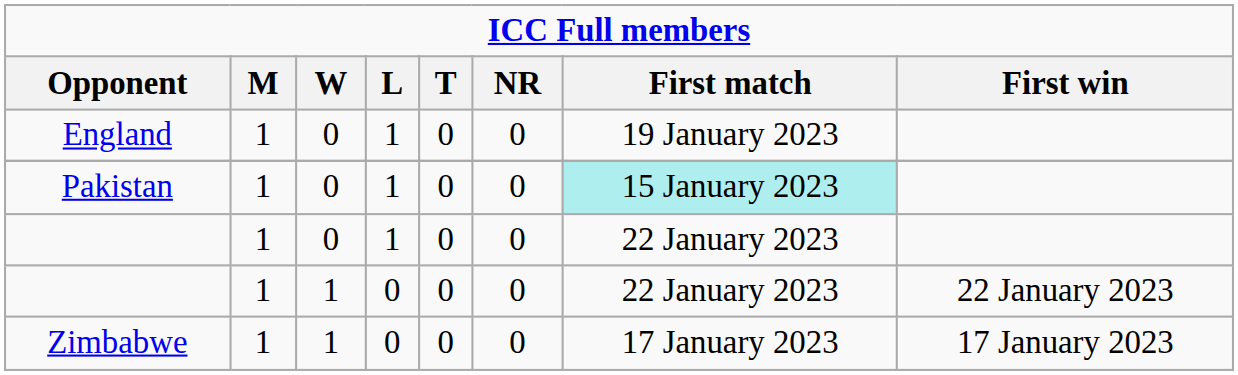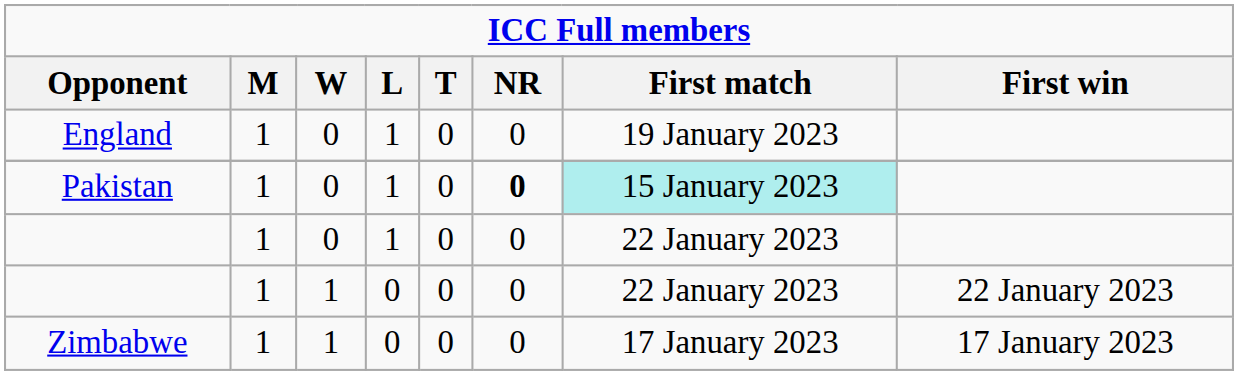(517, 186) normal -> (517, 186) bold
